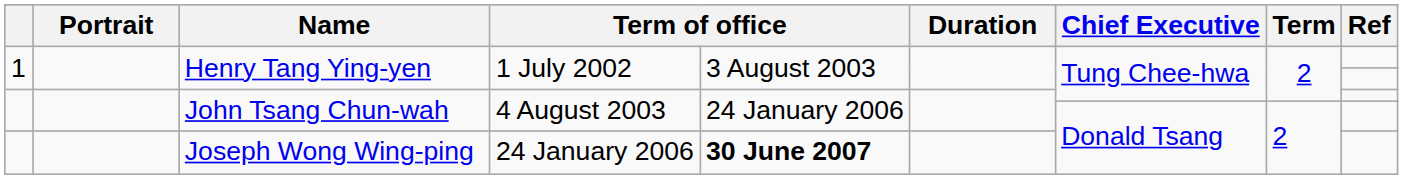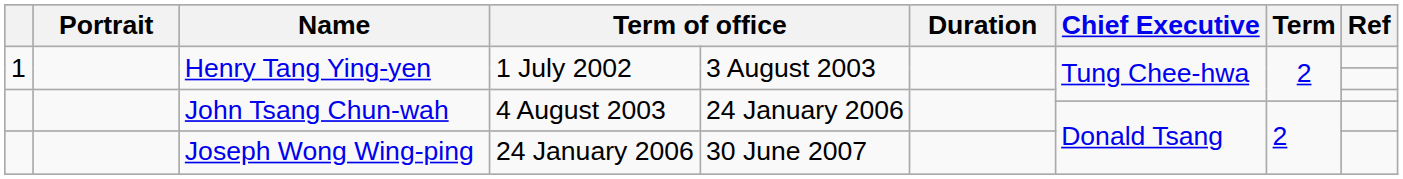(789, 151) bold -> (786, 151) normal
